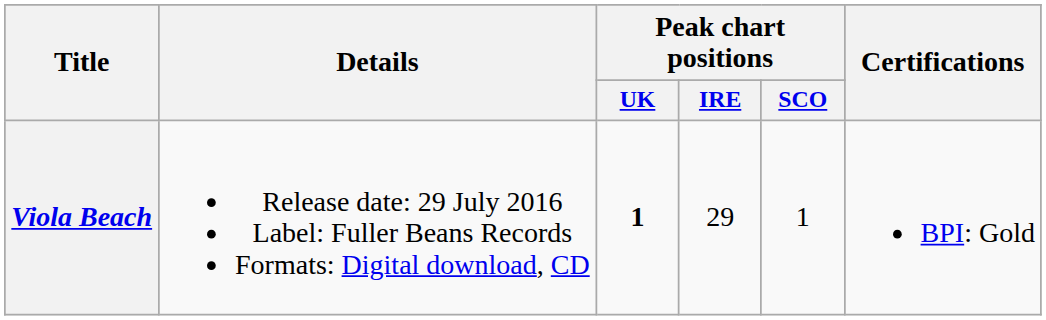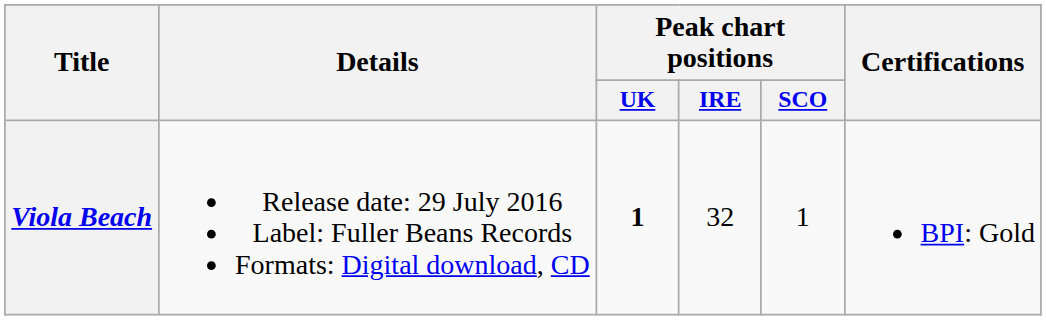(720, 217) 29 -> (720, 217) 32
